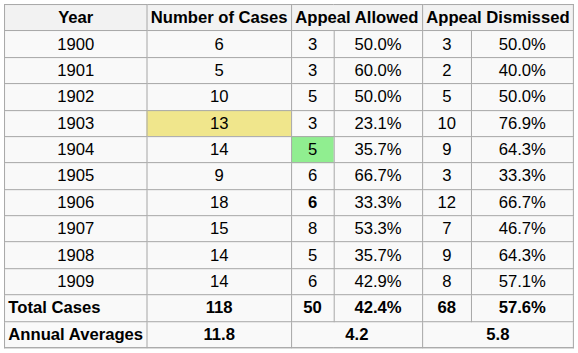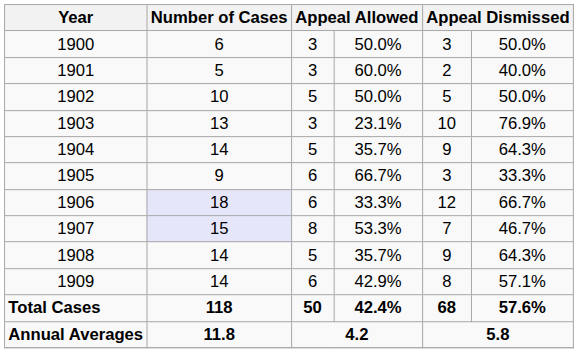(219, 123) khaki background -> (219, 123) no background
(313, 149) lightgreen background -> (313, 149) no background
(219, 202) no background -> (219, 202) lavender background
(313, 202) bold -> (313, 202) normal
(219, 228) no background -> (219, 228) lavender background
